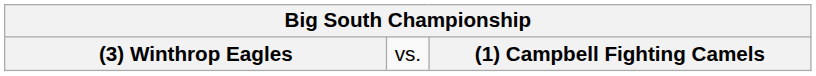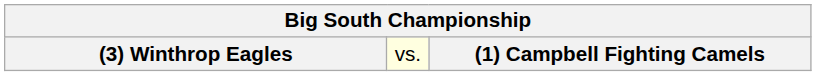(408, 53) no background -> (408, 53) lightyellow background
